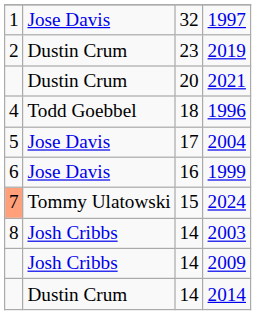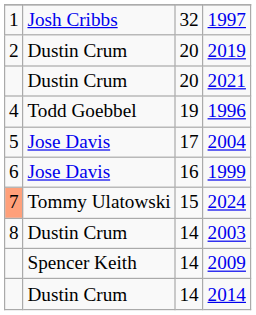(69, 19) Jose Davis -> (73, 19) Josh Cribbs
(189, 50) 23 -> (189, 50) 20
(189, 111) 18 -> (189, 111) 19
(73, 233) Josh Cribbs -> (77, 233) Dustin Crum
(73, 263) Josh Cribbs -> (82, 263) Spencer Keith
